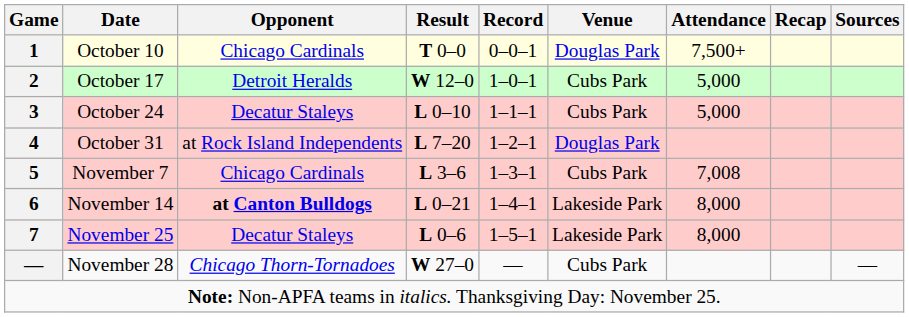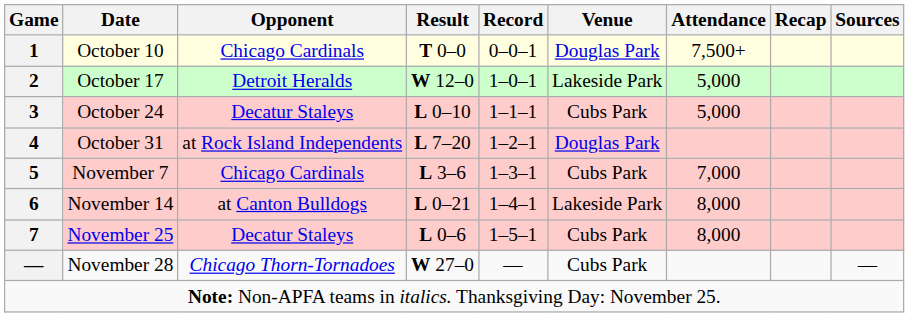(607, 81) Cubs Park -> (607, 81) Lakeside Park
(719, 173) 7,008 -> (719, 173) 7,000
(292, 204) bold -> (292, 204) normal
(607, 234) Lakeside Park -> (607, 234) Cubs Park
